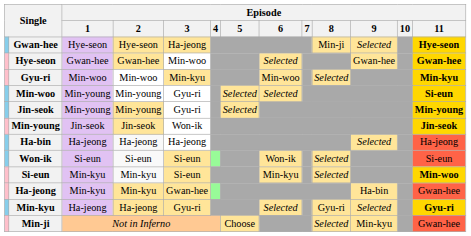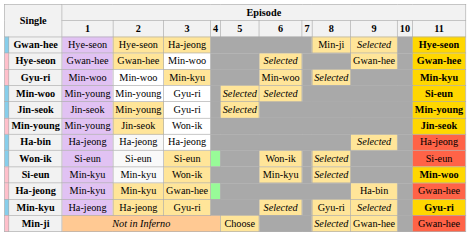(88, 110) Min-young -> (88, 110) Jin-seok
(88, 126) Jin-seok -> (88, 126) Min-young
(187, 175) Si-eun -> (187, 175) Won-ik
(374, 223) Min-kyu -> (374, 223) Gwan-hee
